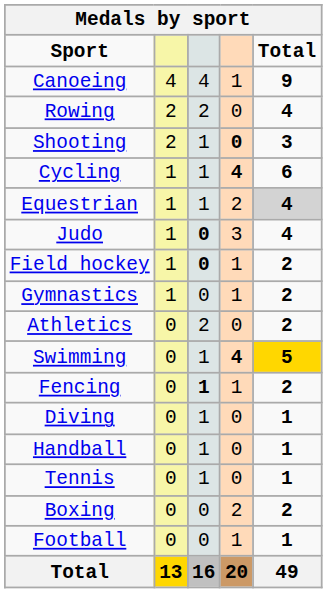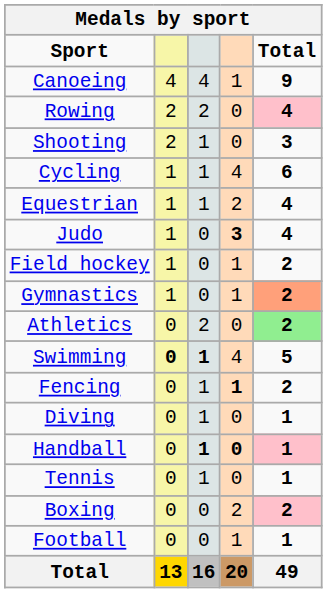(287, 112) no background -> (287, 112) pink background
(237, 143) bold -> (237, 143) normal
(237, 173) bold -> (237, 173) normal
(287, 204) lightgrey background -> (287, 204) no background
(204, 235) bold -> (204, 235) normal
(237, 235) normal -> (237, 235) bold
(204, 265) bold -> (204, 265) normal
(287, 296) no background -> (287, 296) lightsalmon background
(287, 327) no background -> (287, 327) lightgreen background
(171, 357) normal -> (171, 357) bold
(204, 357) normal -> (204, 357) bold
(237, 357) bold -> (237, 357) normal
(287, 357) gold background -> (287, 357) no background
(204, 388) bold -> (204, 388) normal
(237, 388) normal -> (237, 388) bold
(204, 449) normal -> (204, 449) bold
(237, 449) normal -> (237, 449) bold
(287, 449) no background -> (287, 449) pink background
(287, 510) no background -> (287, 510) pink background
